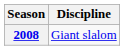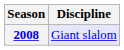(84, 34) no background -> (84, 34) lavender background
